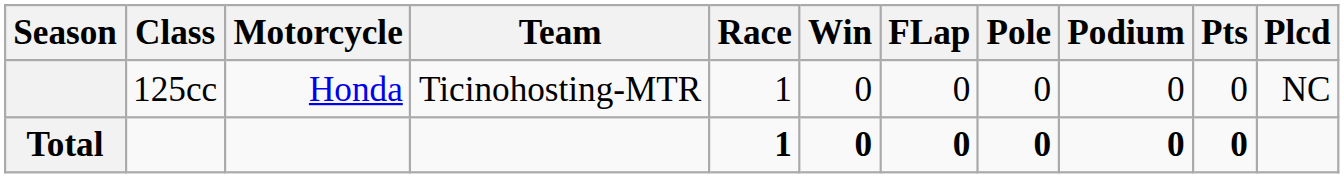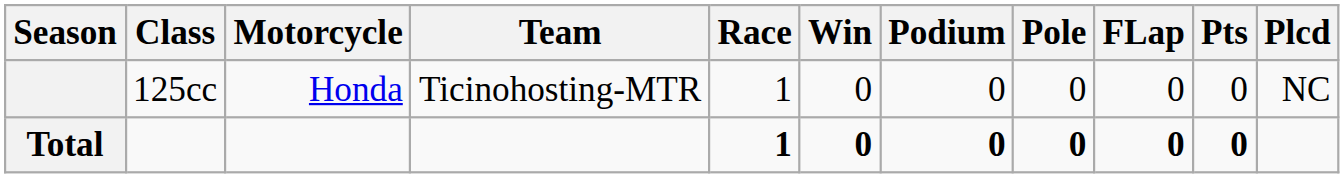columns swapped: (1126, 32) <-> (929, 32)
